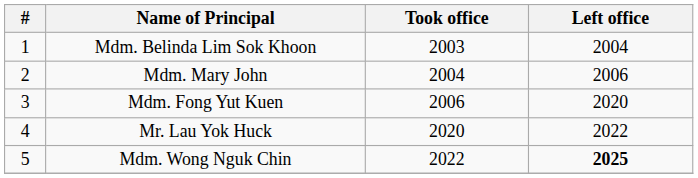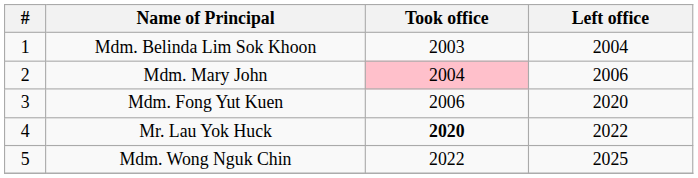(447, 74) no background -> (447, 74) pink background
(447, 131) normal -> (447, 131) bold
(610, 159) bold -> (610, 159) normal
